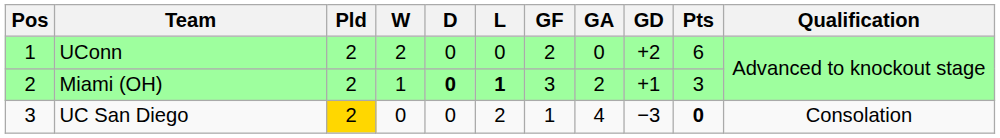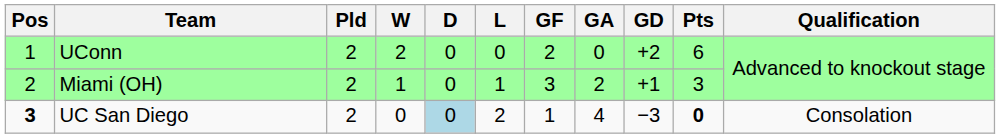(450, 84) bold -> (450, 84) normal
(500, 84) bold -> (500, 84) normal
(30, 116) normal -> (30, 116) bold
(351, 116) gold background -> (351, 116) no background
(450, 116) no background -> (450, 116) lightblue background
